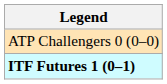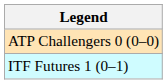(72, 65) bold -> (68, 65) normal
